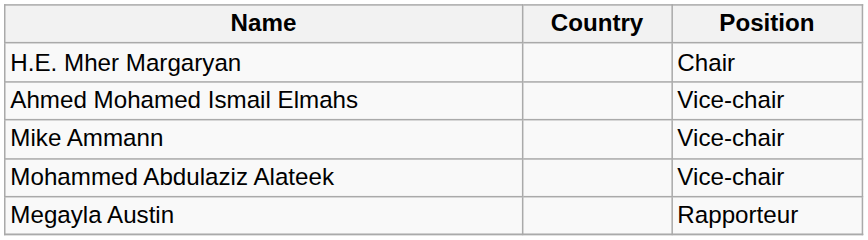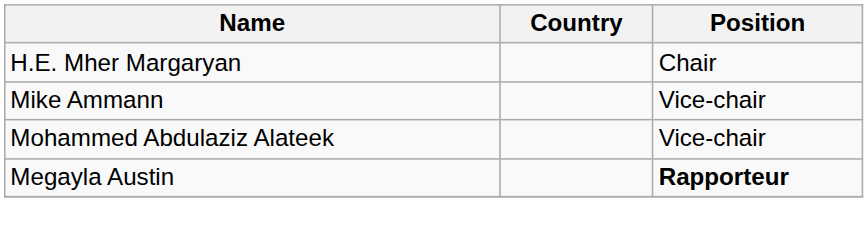- row: (184, 100)
(738, 215) normal -> (724, 177) bold
